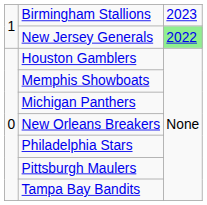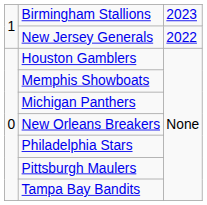(182, 37) lightgreen background -> (182, 37) no background
